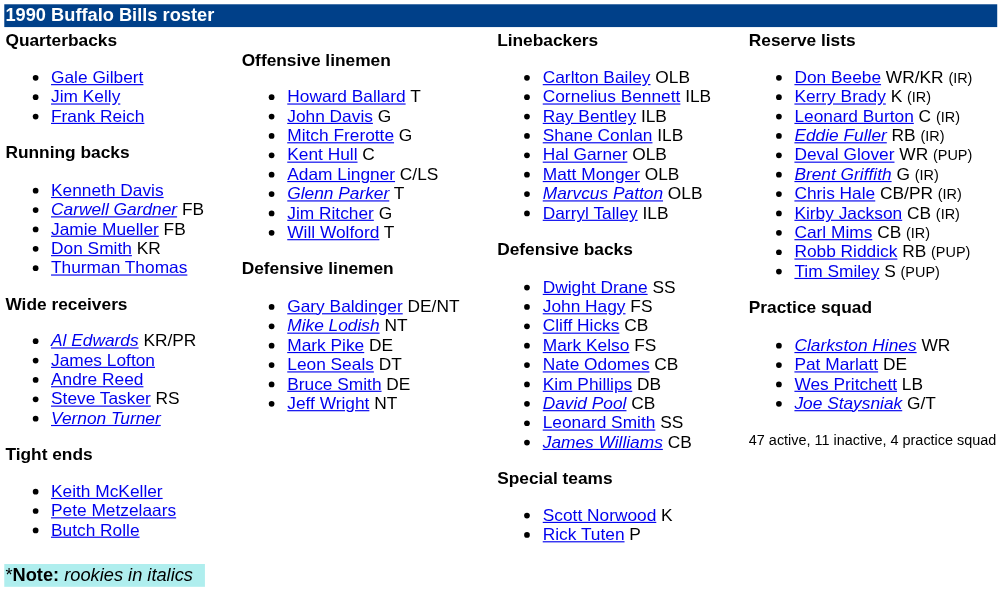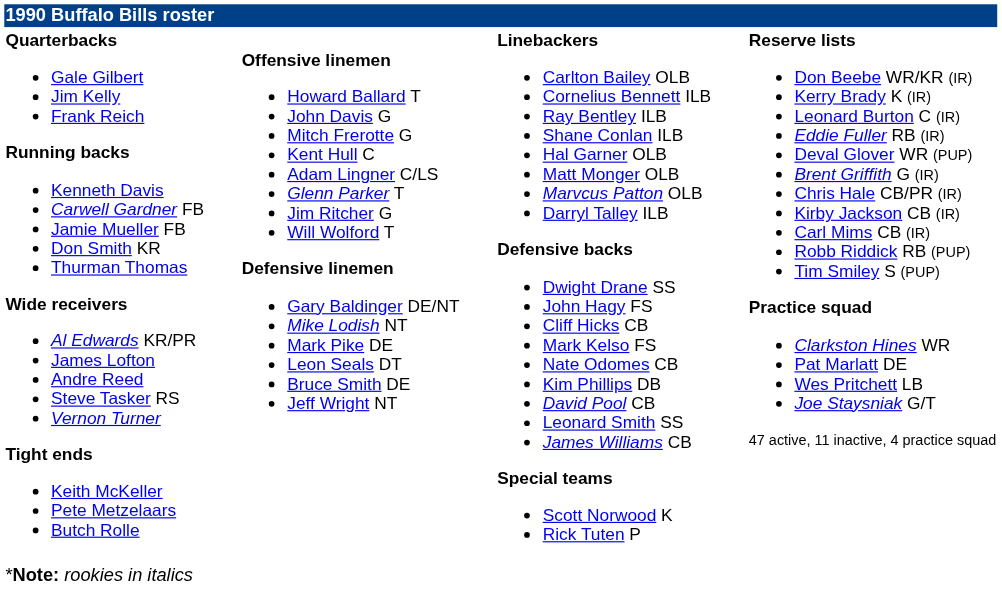(99, 575) paleturquoise background -> (99, 575) no background
